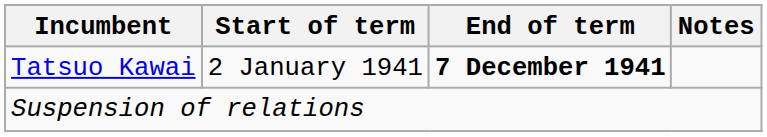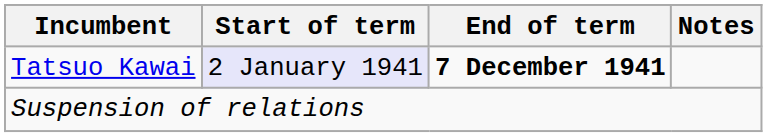(315, 68) no background -> (315, 68) lavender background
